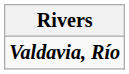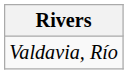(65, 52) bold -> (64, 52) normal
